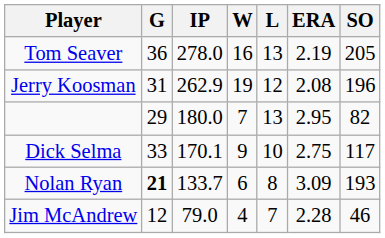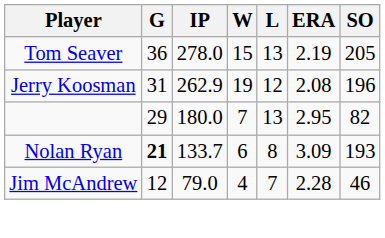(242, 53) 16 -> (242, 53) 15
- row: (73, 150)
